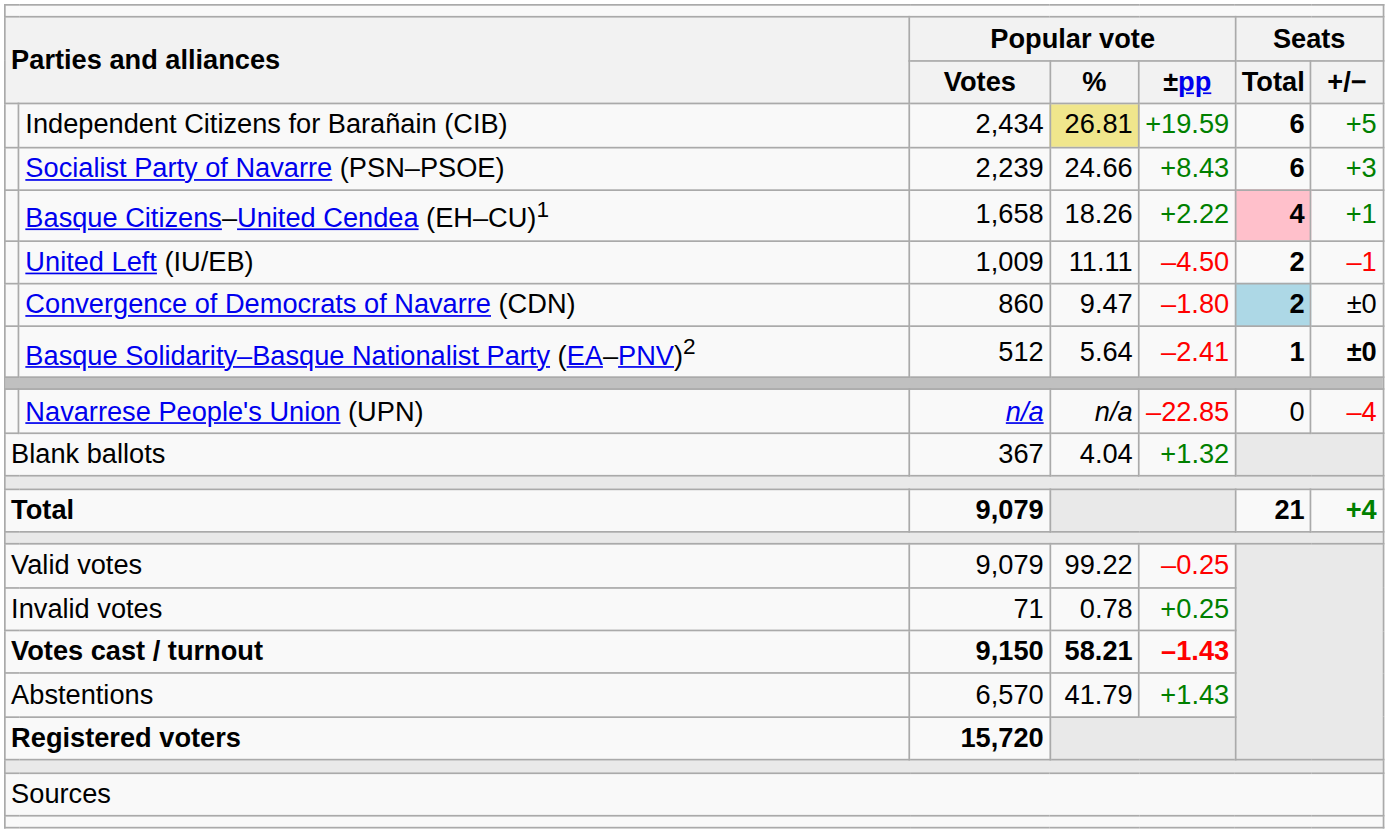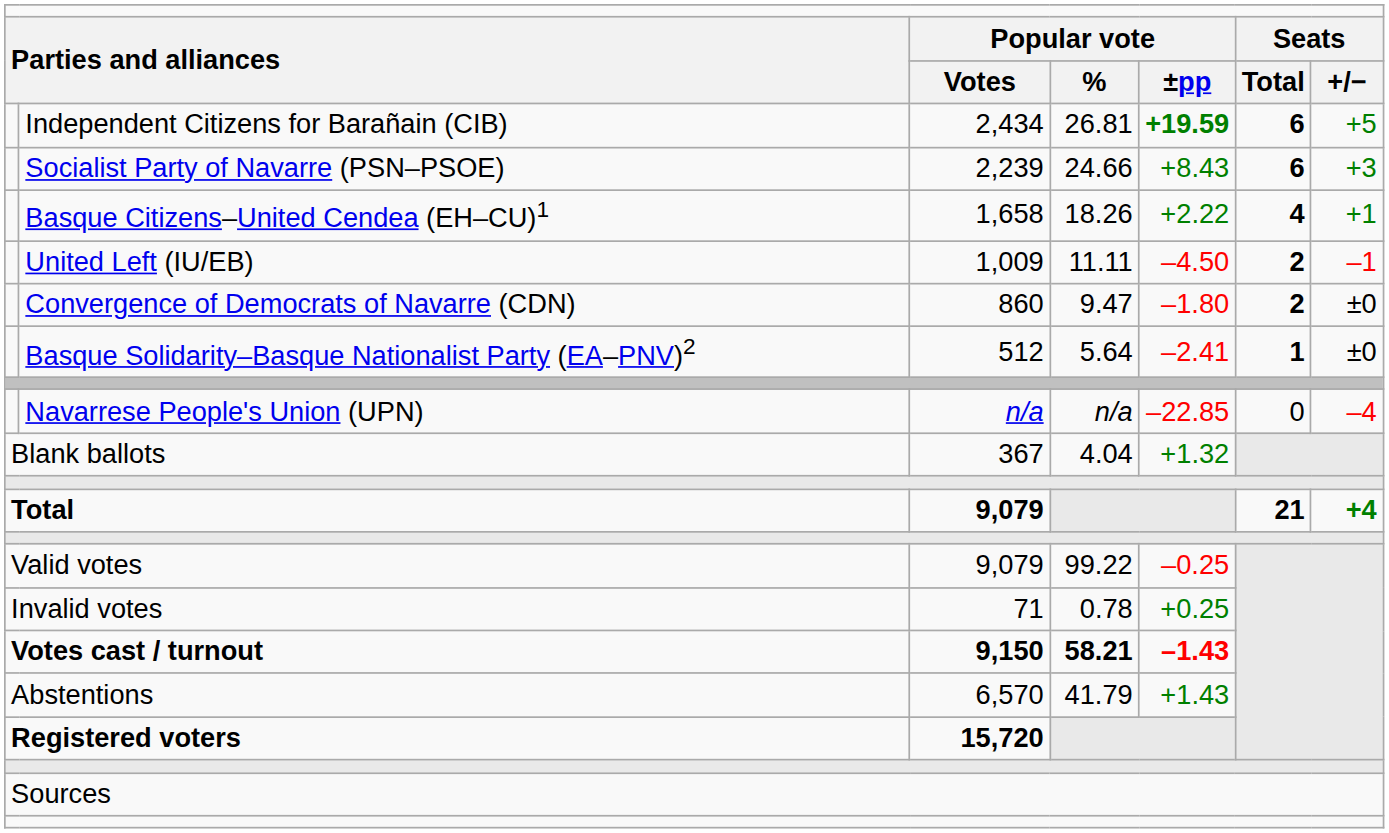(1099, 124) khaki background -> (1099, 124) no background
(1187, 124) normal -> (1187, 124) bold
(1297, 214) pink background -> (1297, 214) no background
(1297, 304) lightblue background -> (1297, 304) no background
(1362, 351) bold -> (1362, 351) normal
